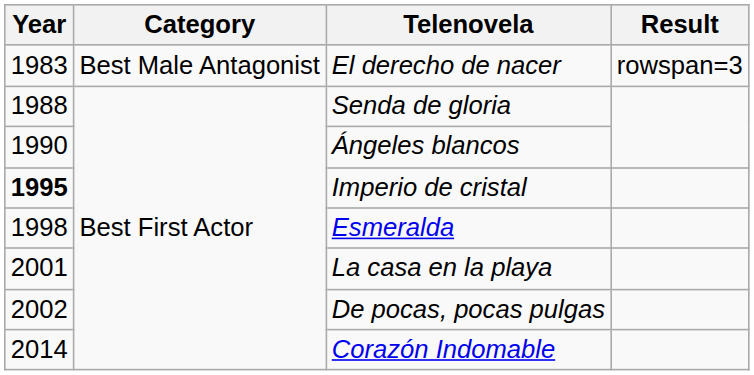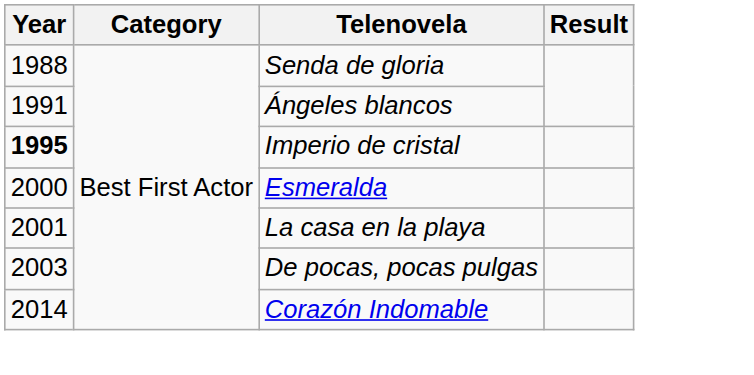- row: (446, 65)
(39, 146) 1990 -> (39, 106) 1991
(39, 227) 1998 -> (39, 187) 2000
(39, 308) 2002 -> (39, 268) 2003
